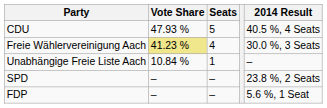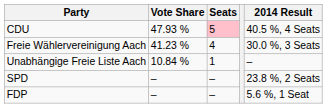(212, 29) no background -> (212, 29) pink background
(170, 45) khaki background -> (170, 45) no background
